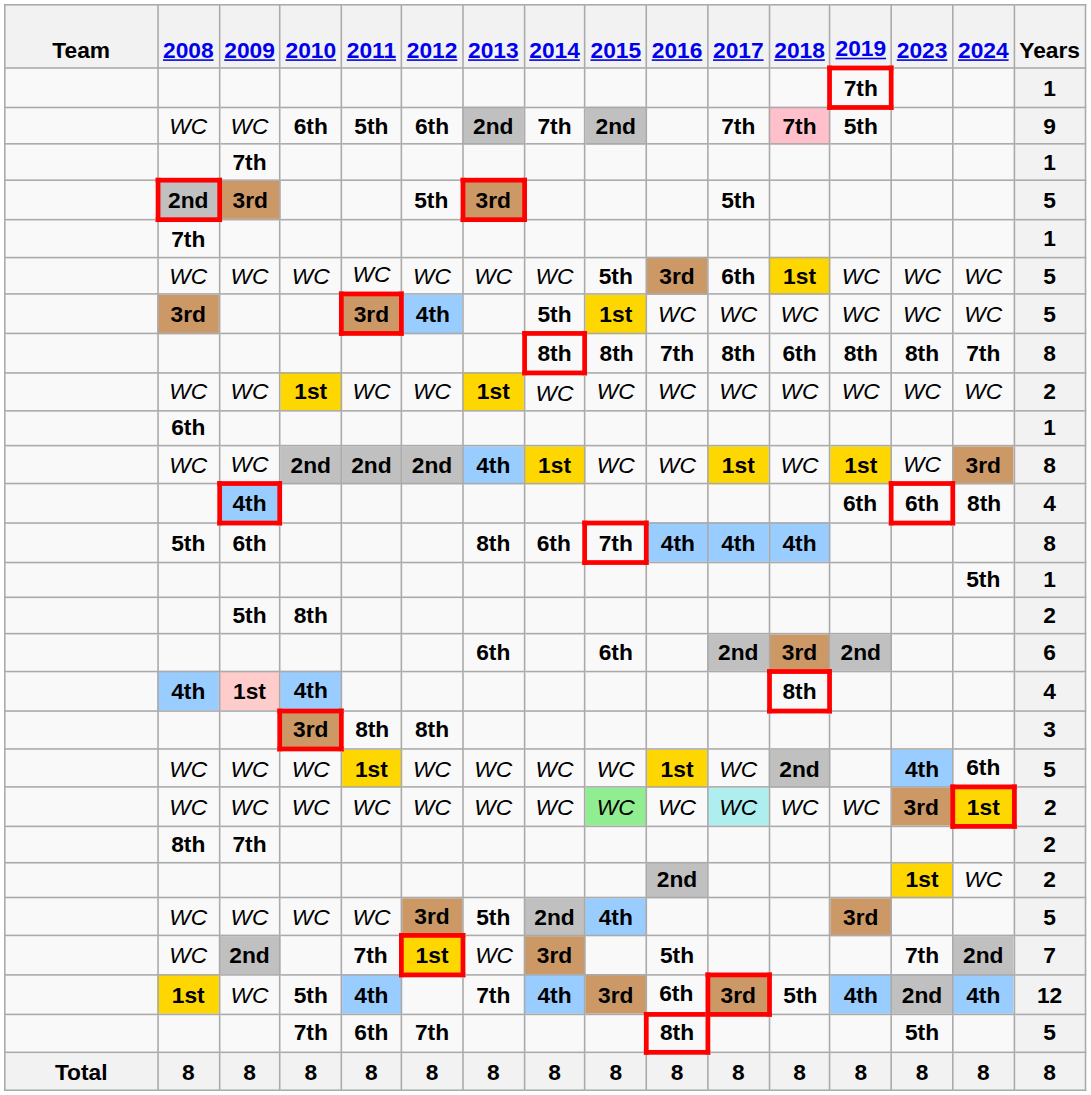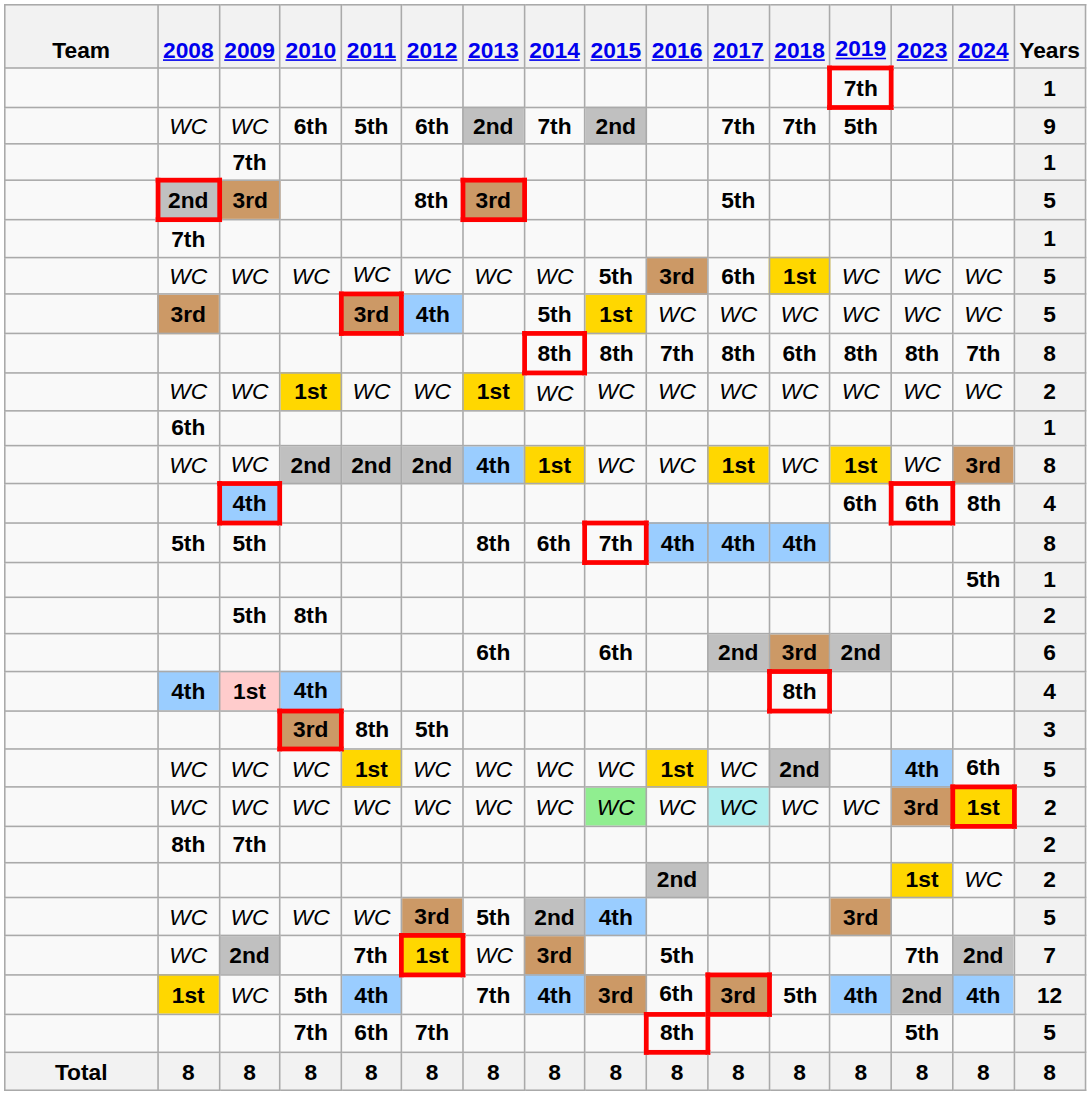(800, 126) pink background -> (800, 126) no background
(431, 200) 5th -> (431, 200) 8th
(250, 543) 6th -> (250, 543) 5th
(432, 730) 8th -> (432, 730) 5th
